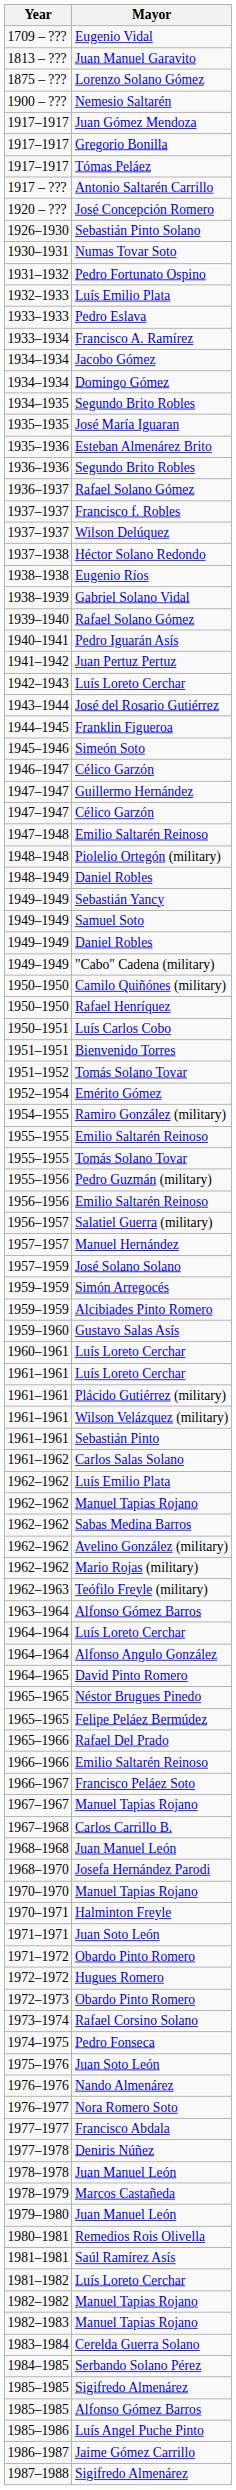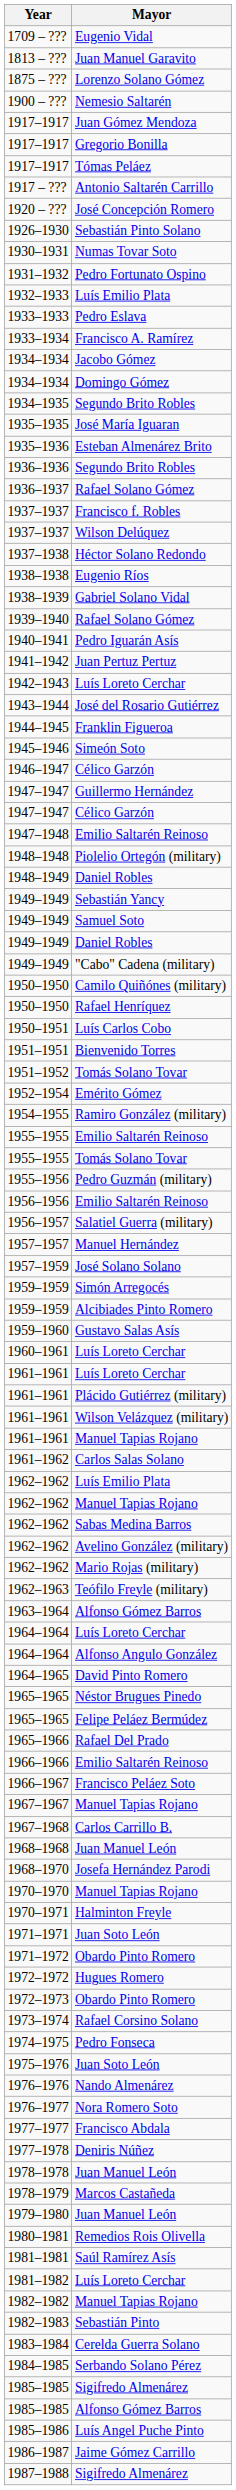(117, 1438) Sebastián Pinto -> (136, 1438) Manuel Tapias Rojano
(136, 2323) Manuel Tapias Rojano -> (117, 2323) Sebastián Pinto
